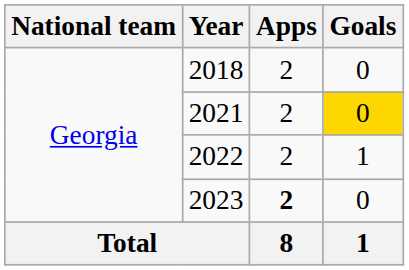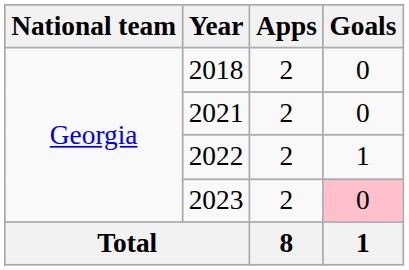(363, 112) gold background -> (363, 112) no background
(286, 199) bold -> (286, 199) normal
(363, 199) no background -> (363, 199) pink background
